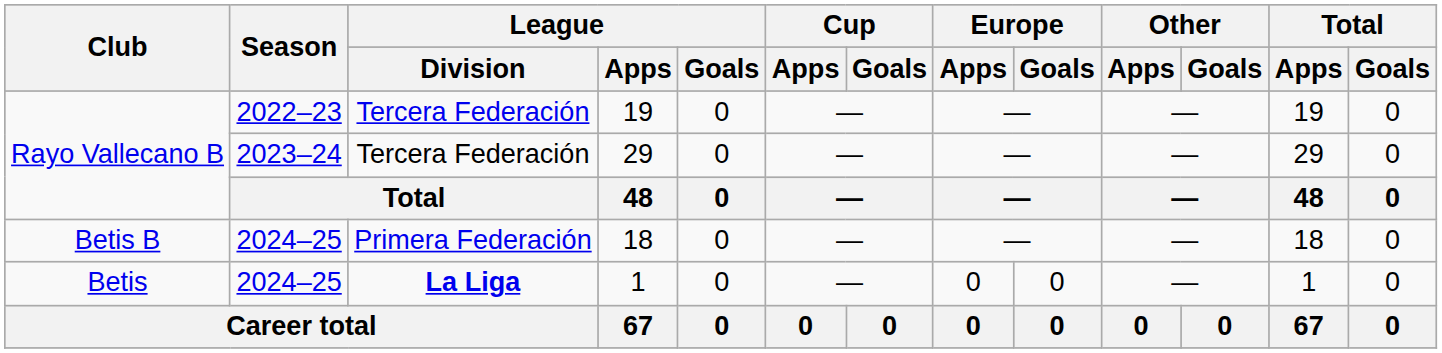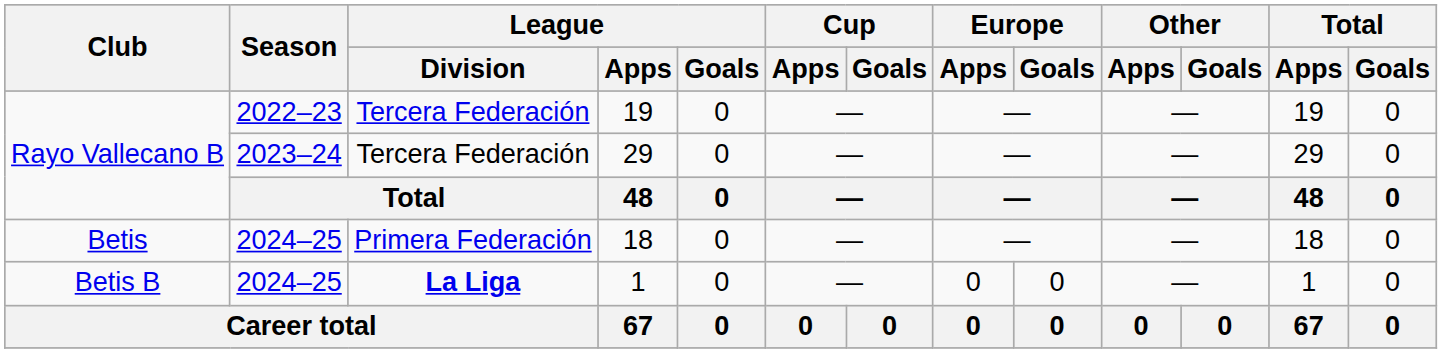(118, 240) Betis B -> (118, 240) Betis
(118, 283) Betis -> (118, 283) Betis B
